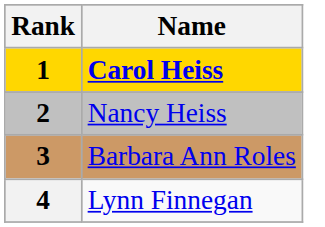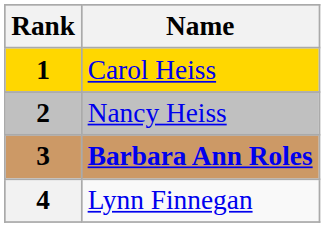(155, 69) bold -> (152, 69) normal
(192, 156) normal -> (200, 156) bold
